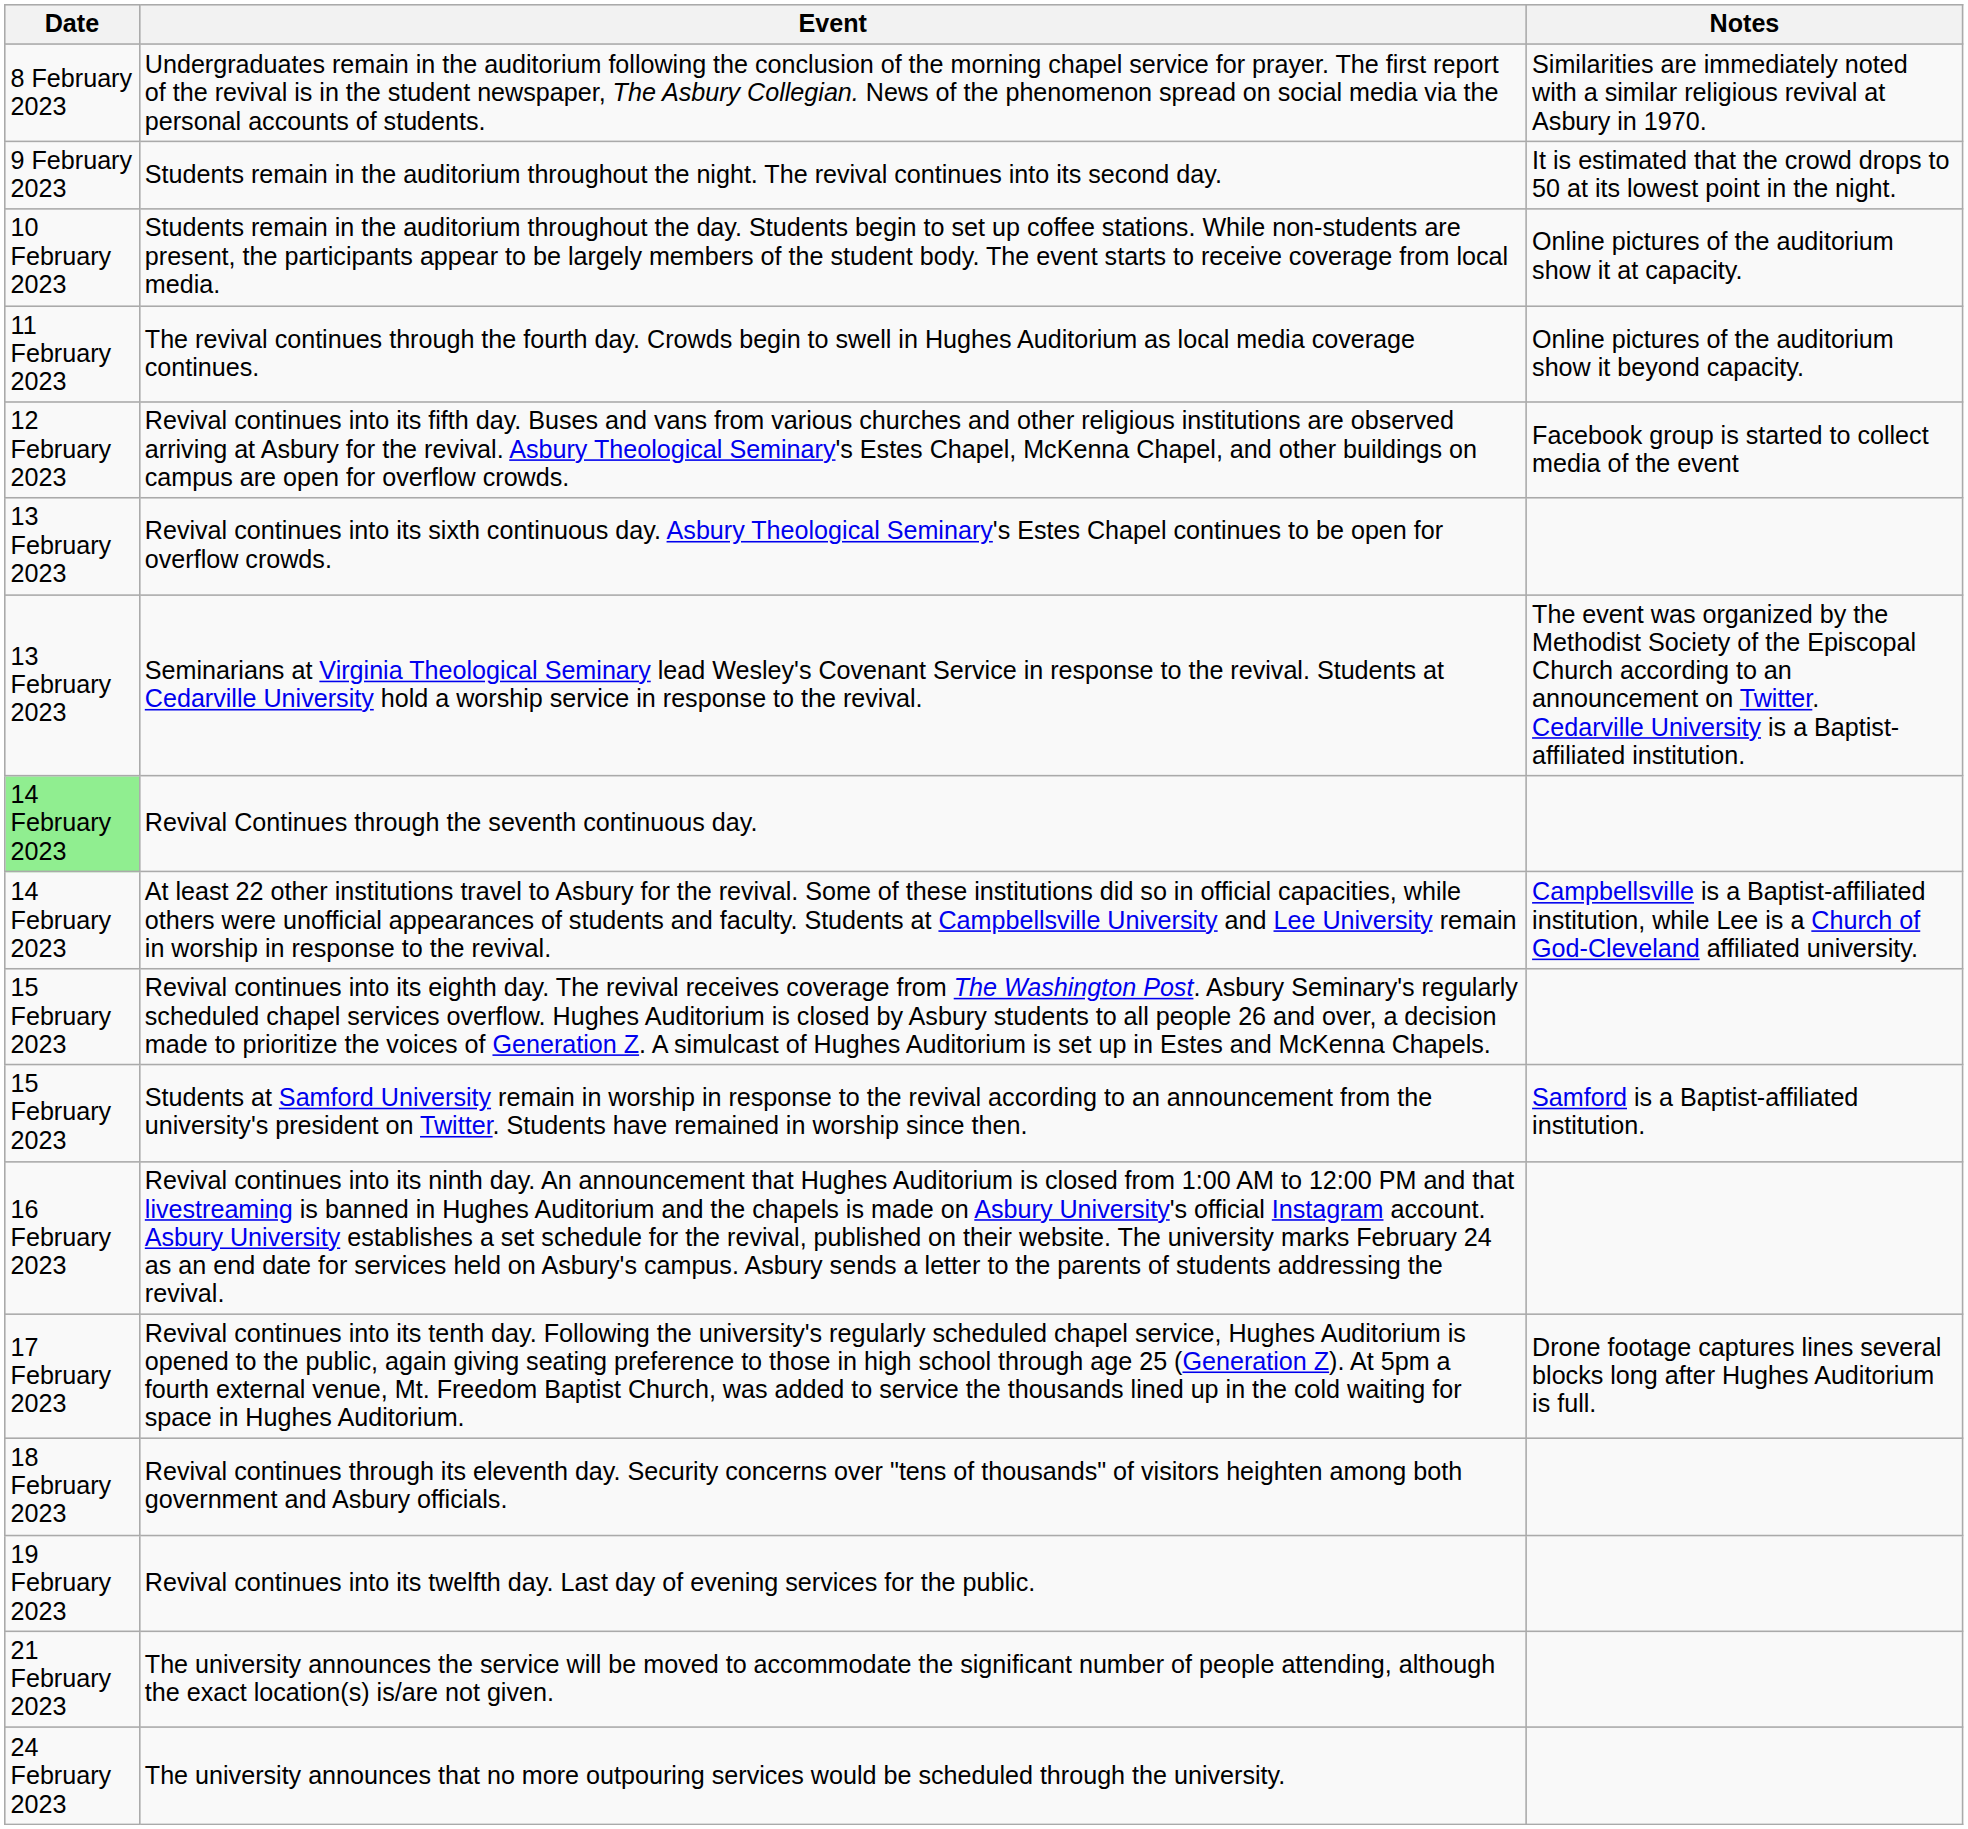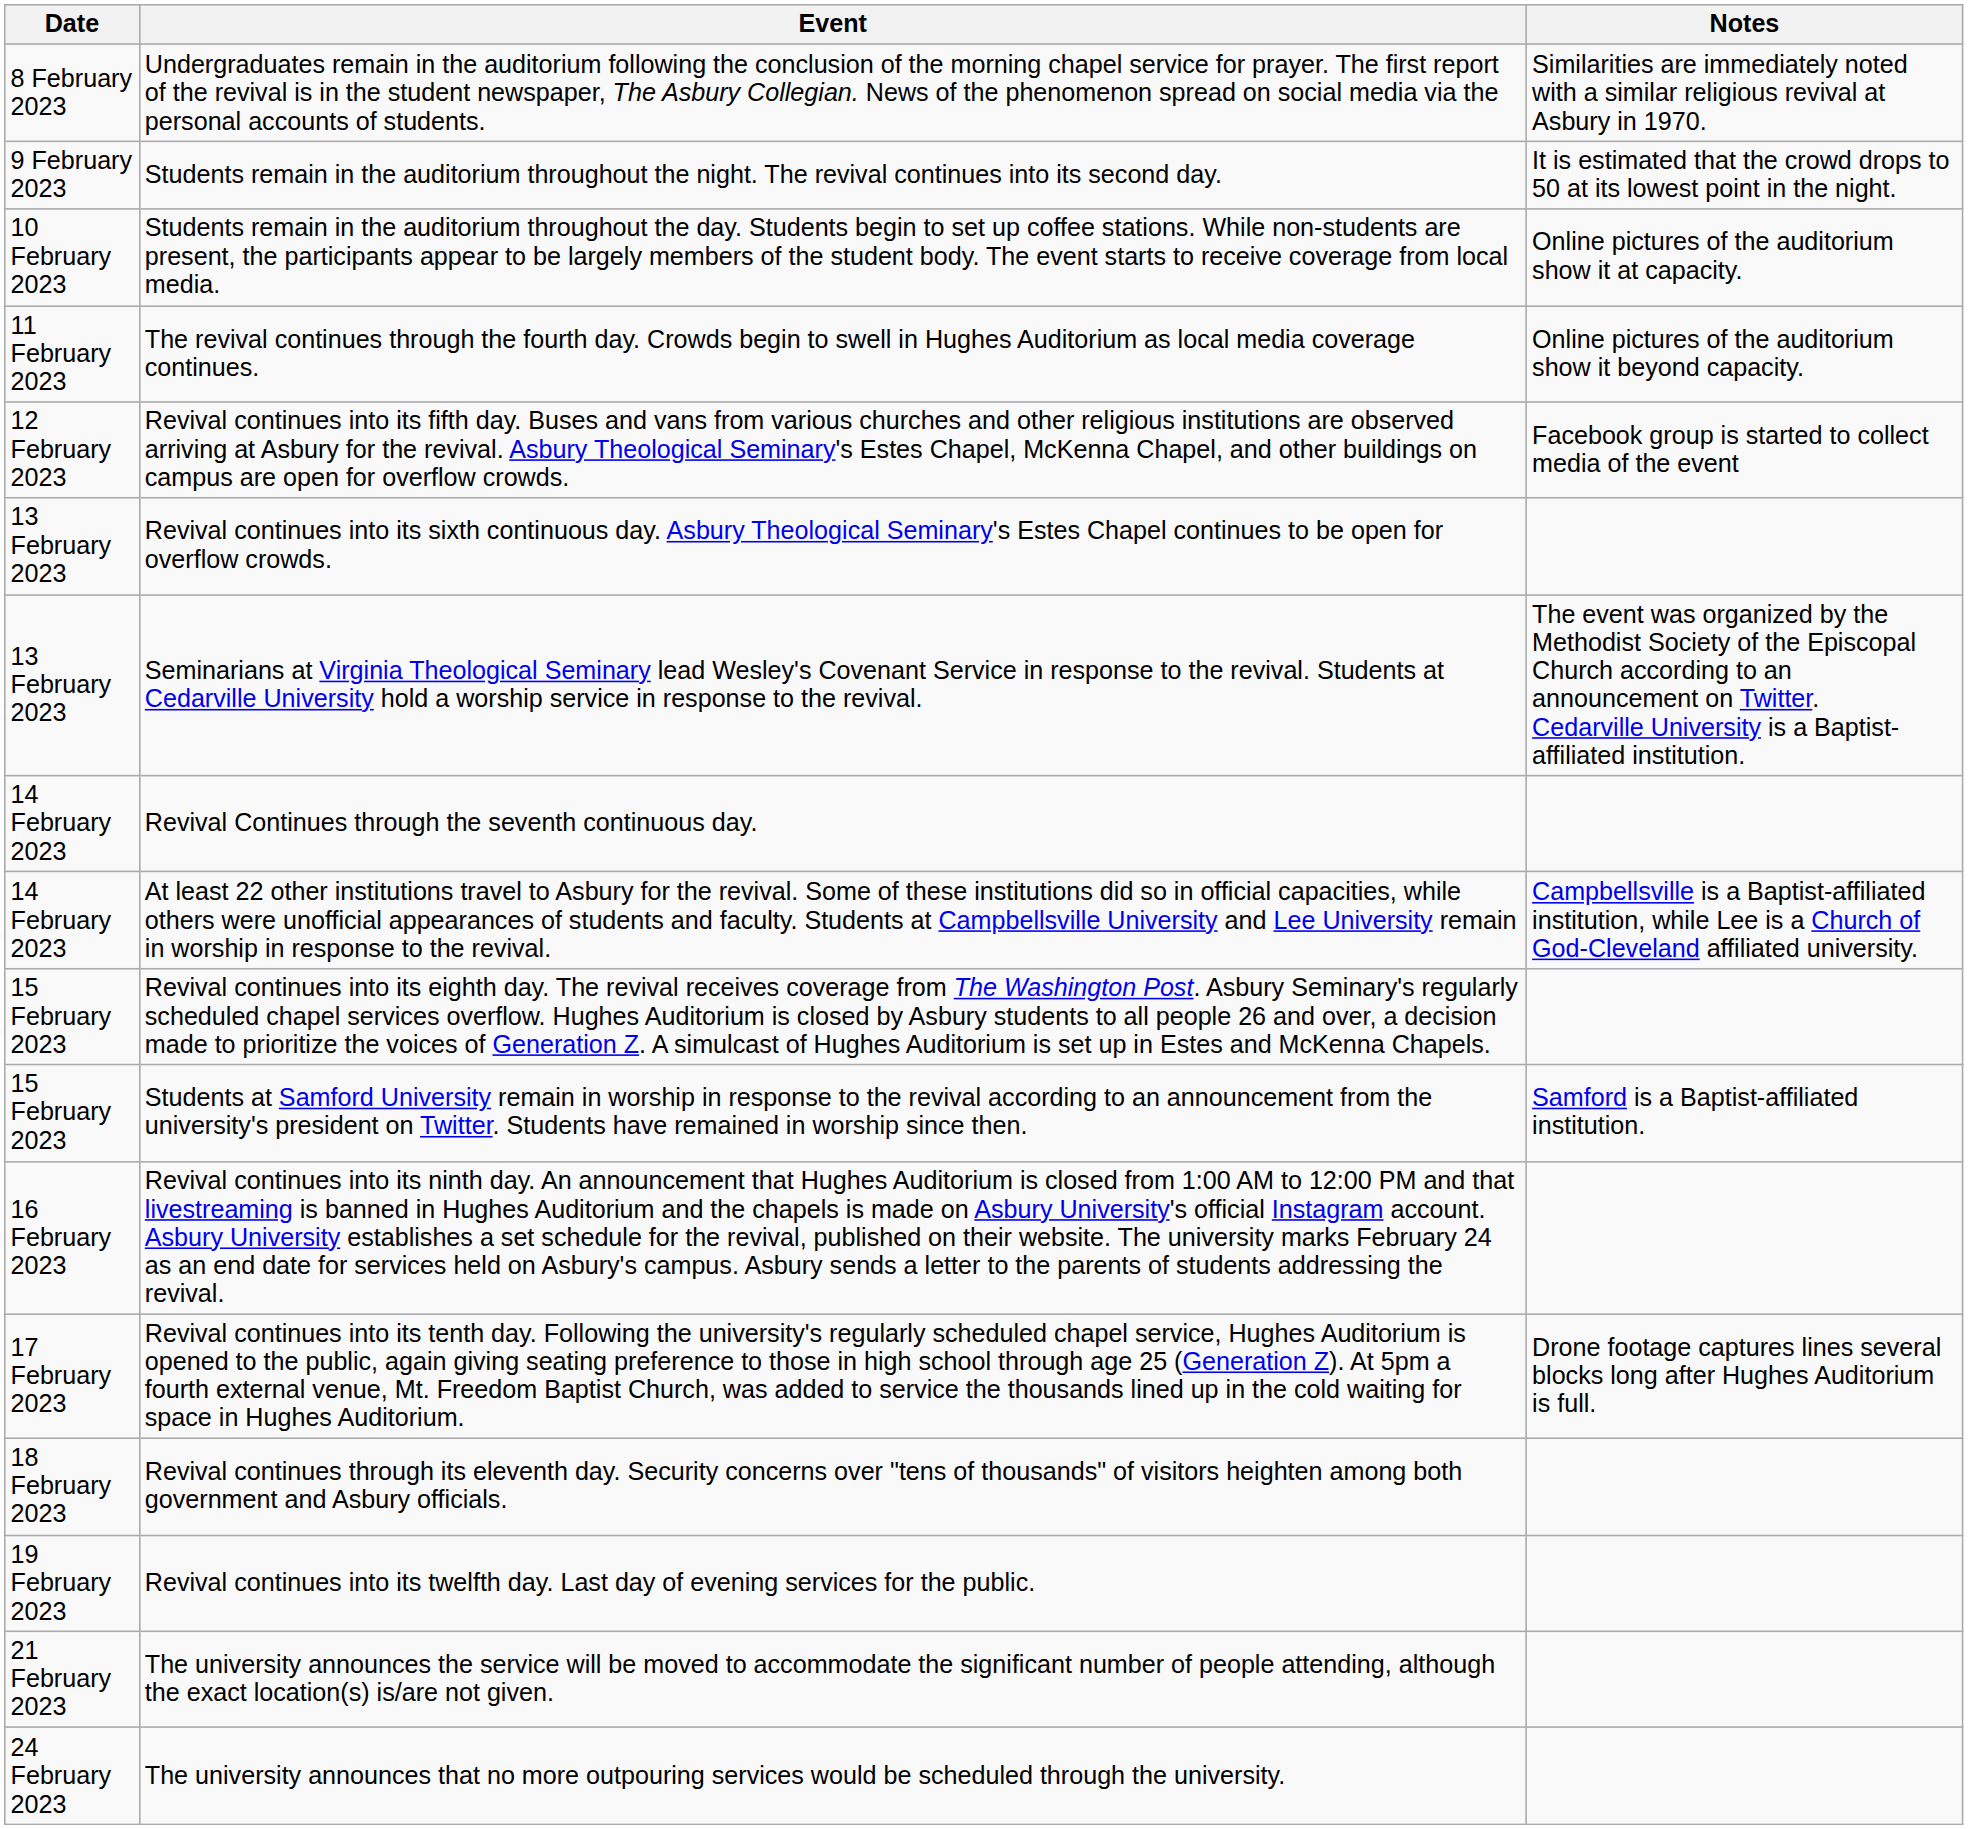(61, 823) lightgreen background -> (61, 823) no background
